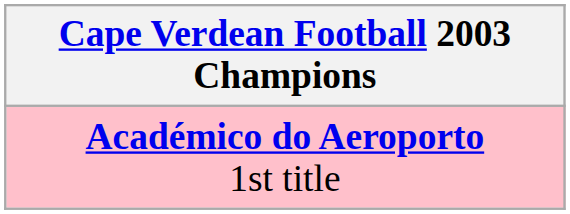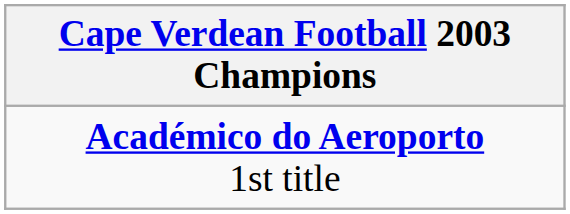(285, 156) pink background -> (285, 156) no background
